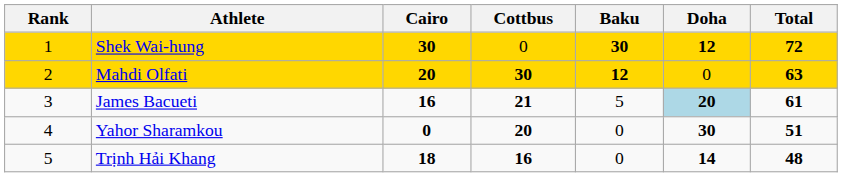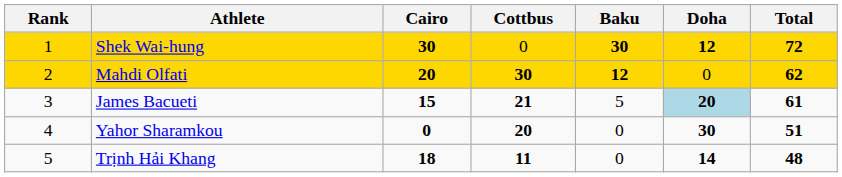(794, 74) 63 -> (794, 74) 62
(427, 102) 16 -> (427, 102) 15
(523, 158) 16 -> (523, 158) 11
